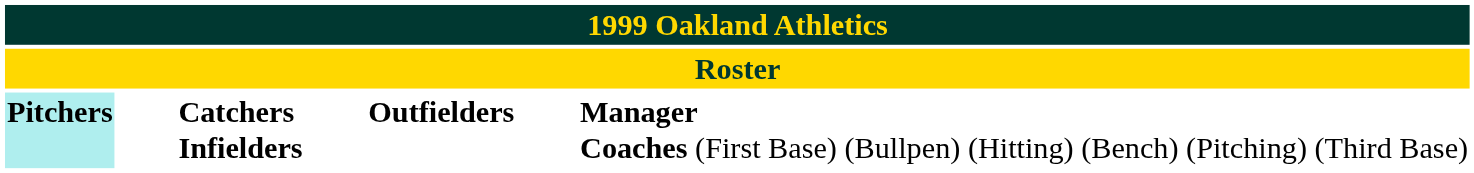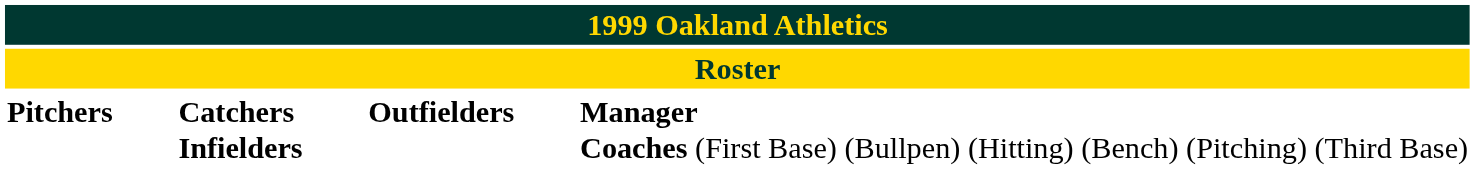(60, 111) paleturquoise background -> (60, 111) no background
